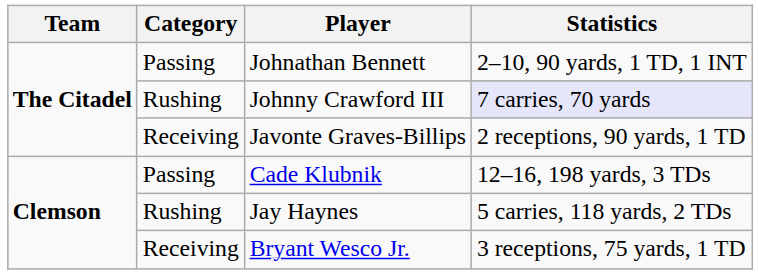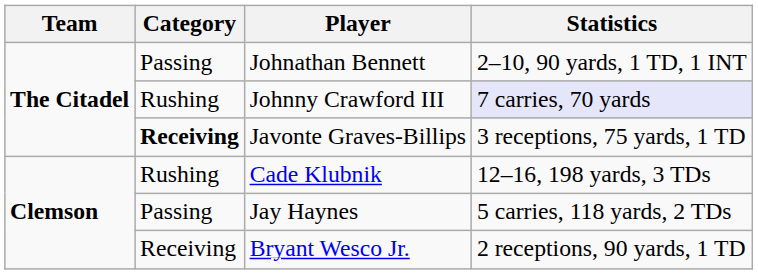(191, 136) normal -> (189, 136) bold
(611, 136) 2 receptions, 90 yards, 1 TD -> (611, 136) 3 receptions, 75 yards, 1 TD
(179, 174) Passing -> (180, 174) Rushing
(182, 211) Rushing -> (176, 211) Passing
(611, 249) 3 receptions, 75 yards, 1 TD -> (611, 249) 2 receptions, 90 yards, 1 TD
